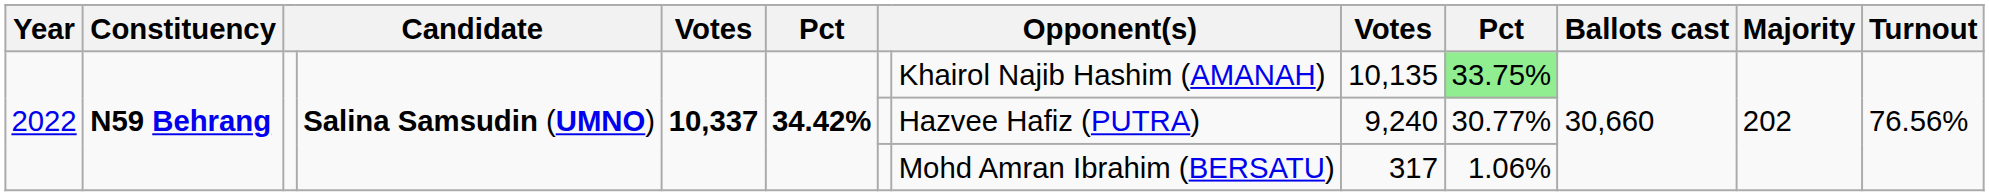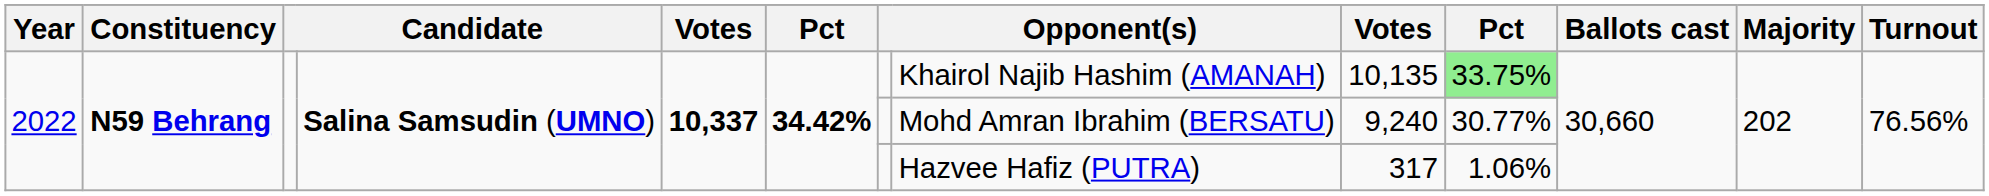(1049, 121) Hazvee Hafiz (PUTRA) -> (1117, 121) Mohd Amran Ibrahim (BERSATU)
(1117, 168) Mohd Amran Ibrahim (BERSATU) -> (1049, 168) Hazvee Hafiz (PUTRA)
